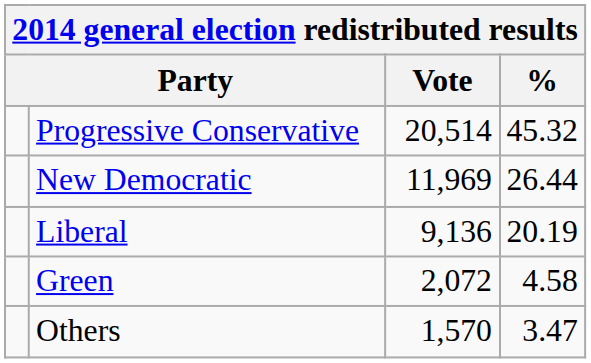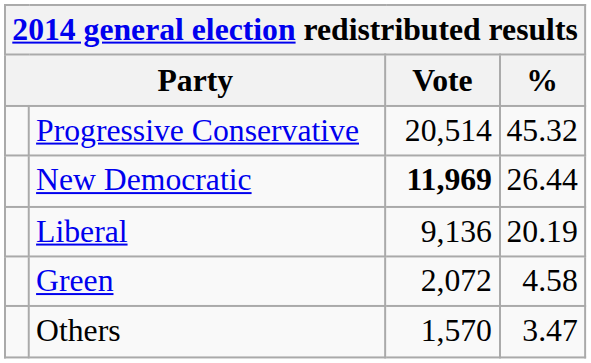(449, 180) normal -> (449, 180) bold
